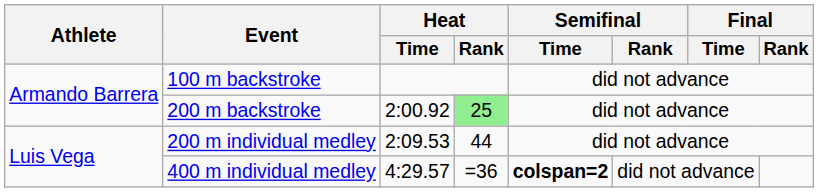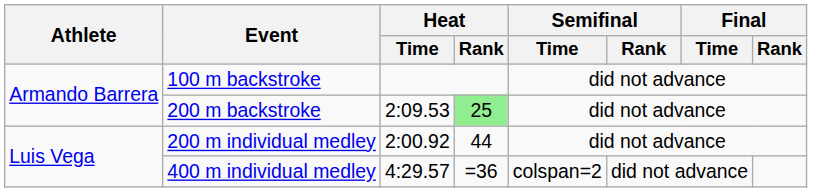(417, 111) 2:00.92 -> (417, 111) 2:09.53
(417, 142) 2:09.53 -> (417, 142) 2:00.92
(560, 172) bold -> (557, 172) normal
